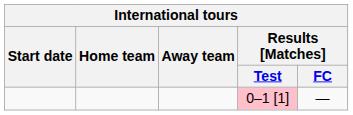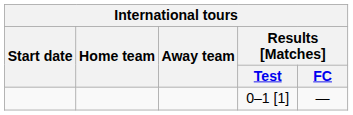(268, 98) pink background -> (268, 98) no background
